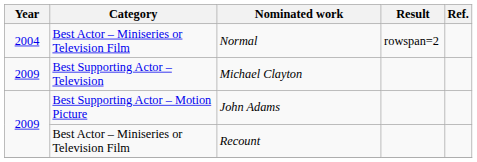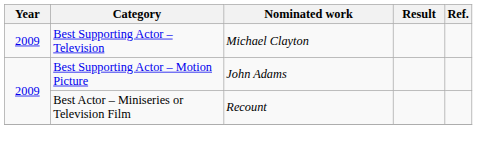- row: (239, 40)
